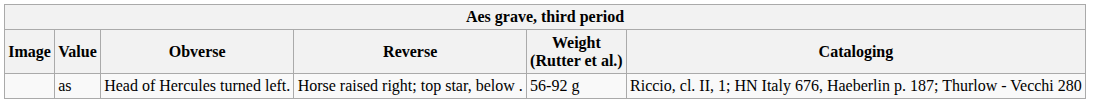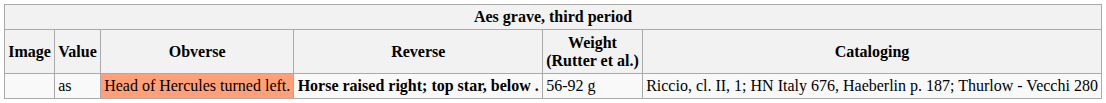(197, 85) no background -> (197, 85) lightsalmon background
(410, 85) normal -> (418, 85) bold
